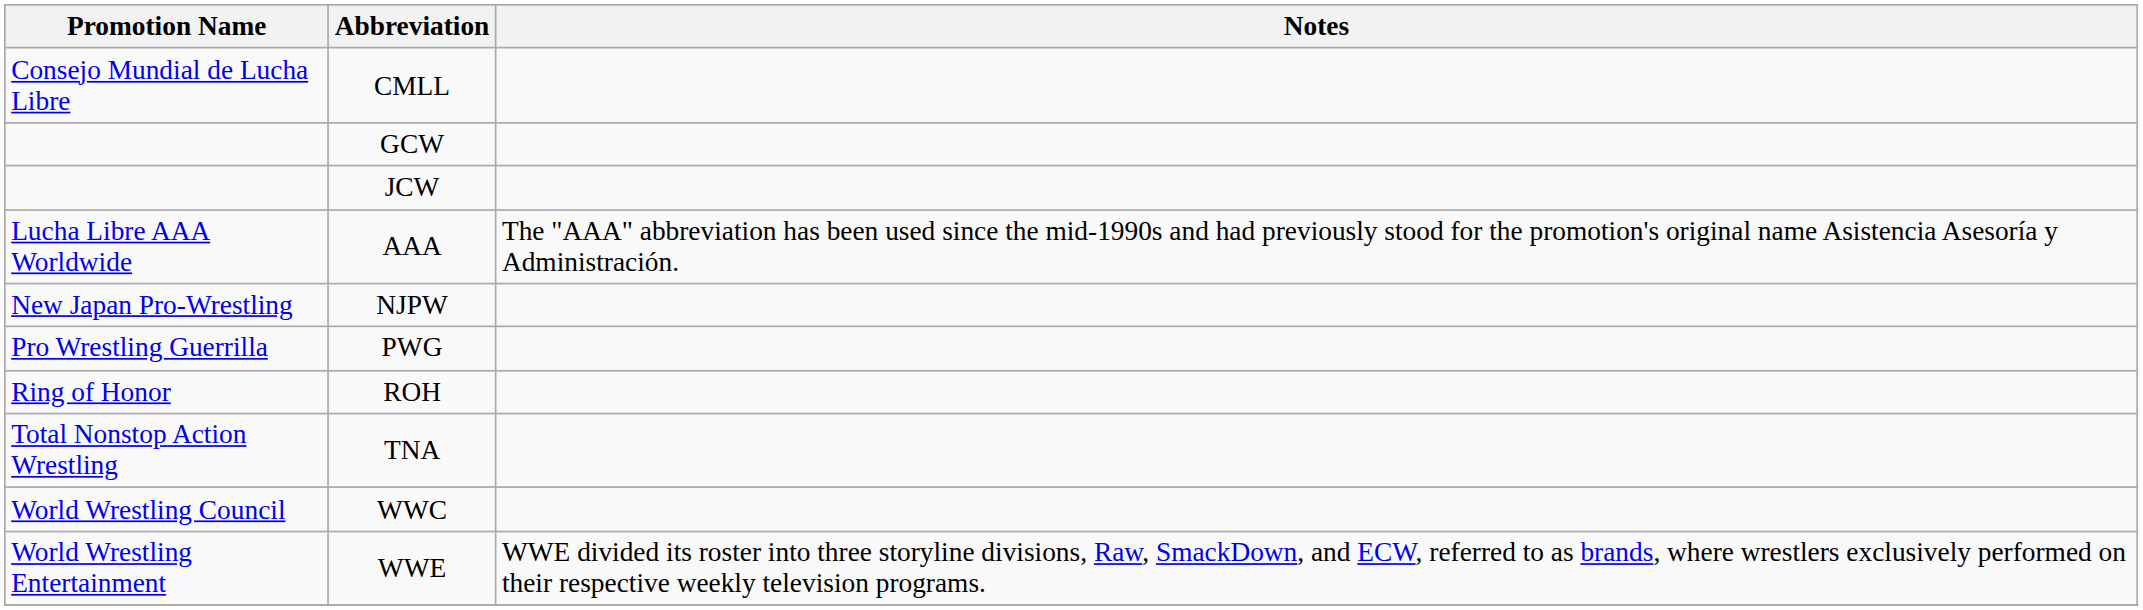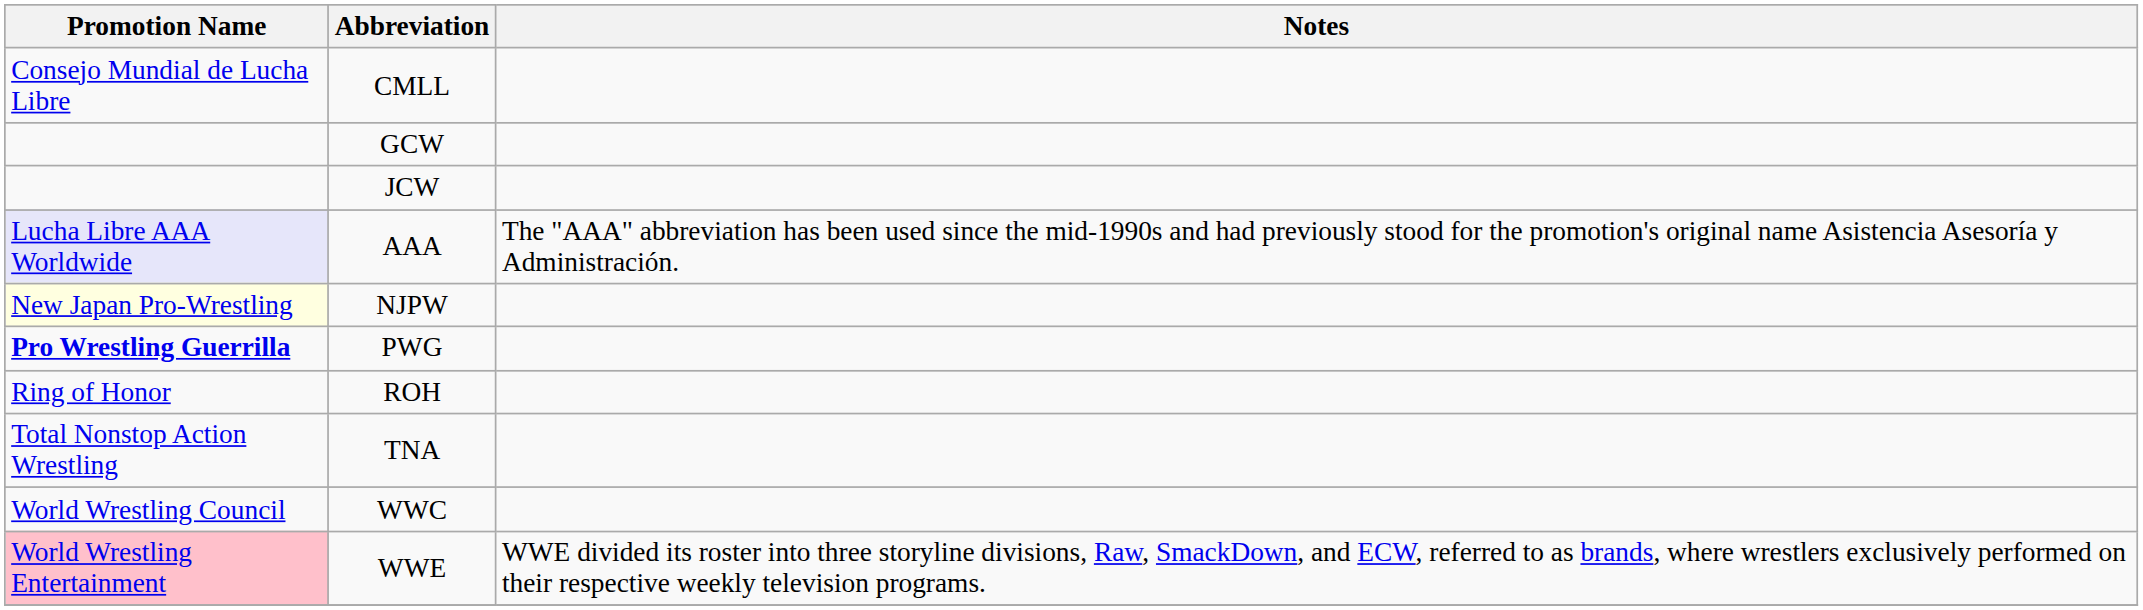(111, 245) no background -> (111, 245) lavender background
(152, 304) no background -> (152, 304) lightyellow background
(140, 348) normal -> (151, 348) bold
(102, 567) no background -> (102, 567) pink background
